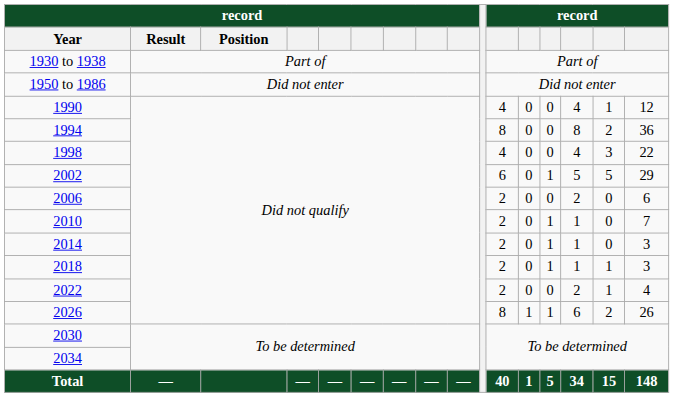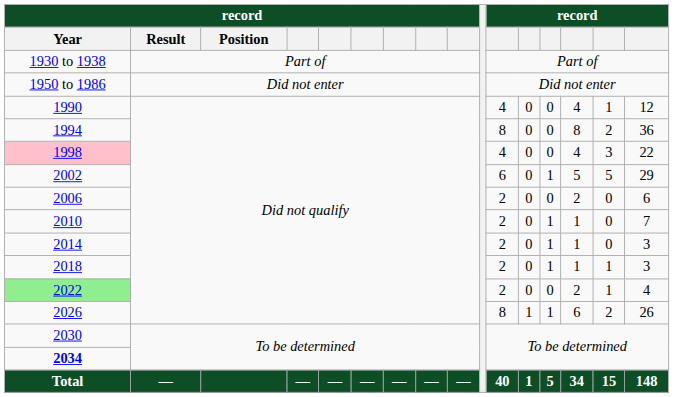(68, 152) no background -> (68, 152) pink background
(68, 289) no background -> (68, 289) lightgreen background
(68, 358) normal -> (68, 358) bold
